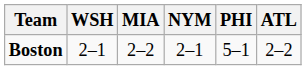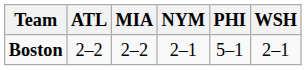columns swapped: (279, 19) <-> (92, 19)
